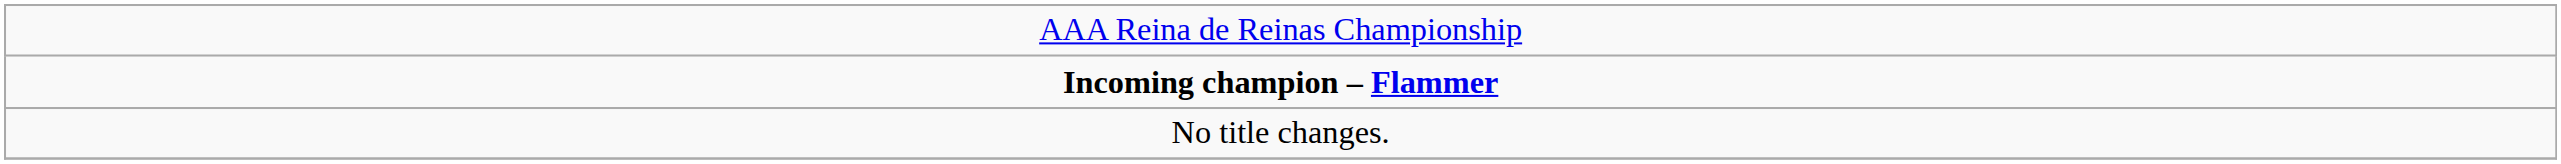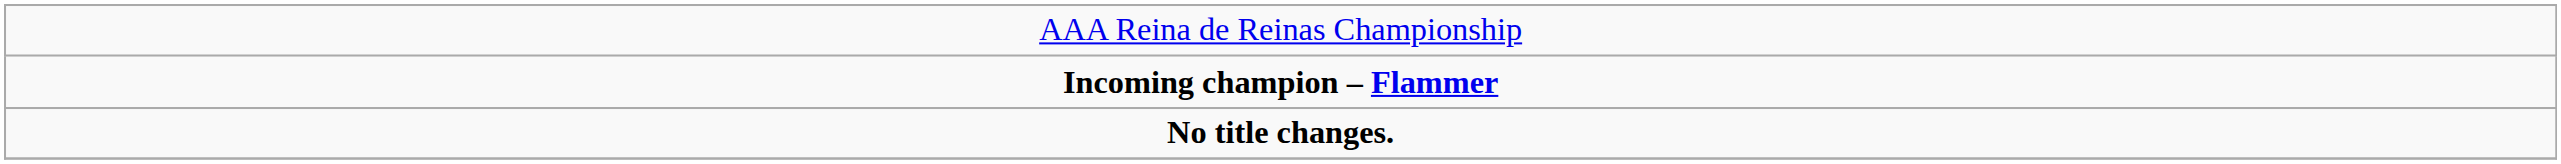(1281, 132) normal -> (1281, 132) bold
